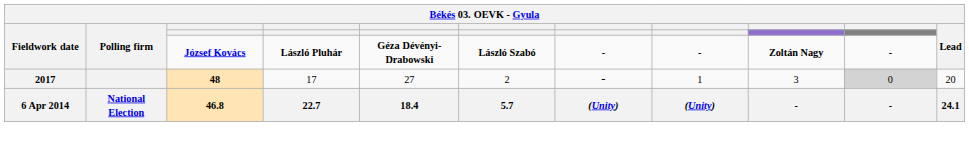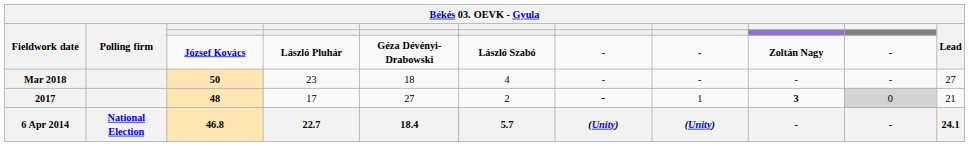+ row: (45, 79)
(796, 79) normal -> (796, 98) bold
(951, 79) 20 -> (951, 98) 21
